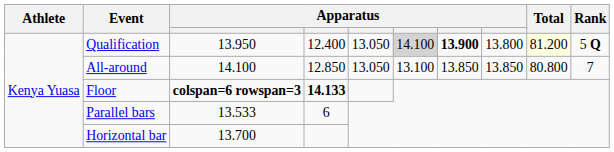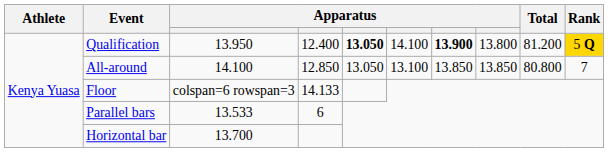(371, 45) normal -> (365, 45) bold
(415, 45) lightgrey background -> (409, 45) no background
(549, 45) lightyellow background -> (543, 45) no background
(590, 45) no background -> (584, 45) gold background
(237, 90) bold -> (234, 90) normal
(326, 90) bold -> (320, 90) normal
